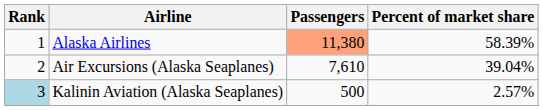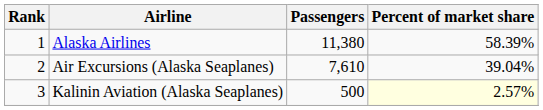(343, 42) lightsalmon background -> (343, 42) no background
(41, 92) lightblue background -> (41, 92) no background
(514, 92) no background -> (514, 92) lightyellow background
